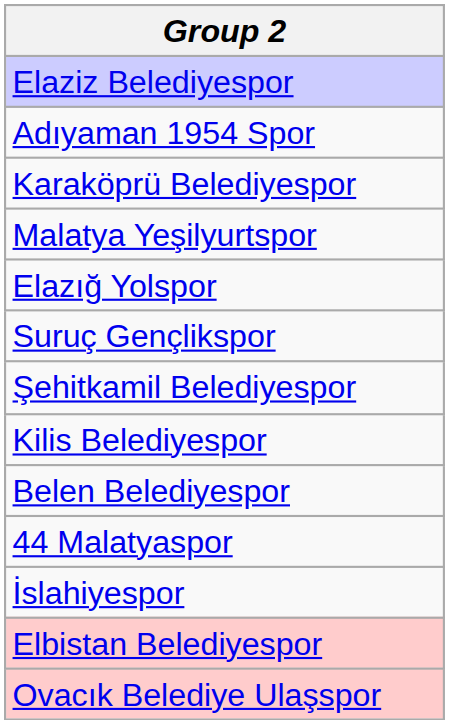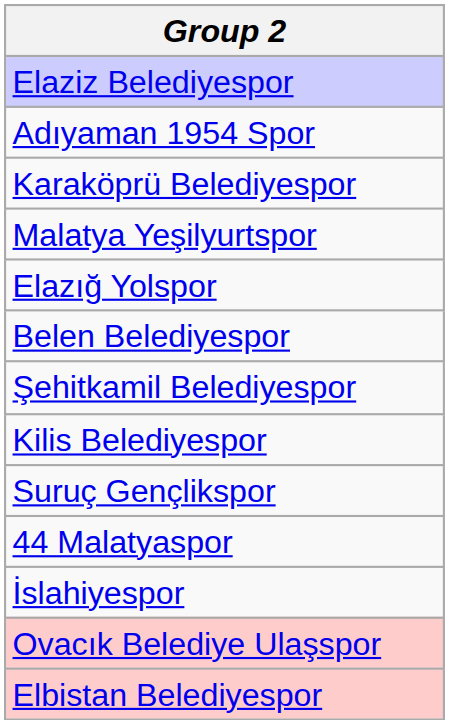(144, 337) Suruç Gençlikspor -> (151, 337) Belen Belediyespor
(151, 490) Belen Belediyespor -> (144, 490) Suruç Gençlikspor
(167, 643) Elbistan Belediyespor -> (197, 643) Ovacık Belediye Ulaşspor
(197, 694) Ovacık Belediye Ulaşspor -> (167, 694) Elbistan Belediyespor
